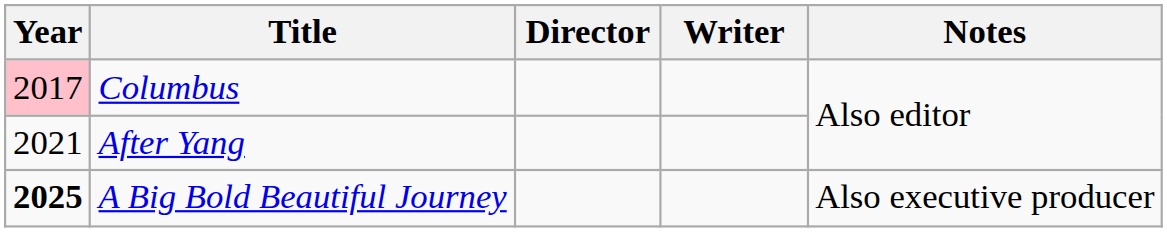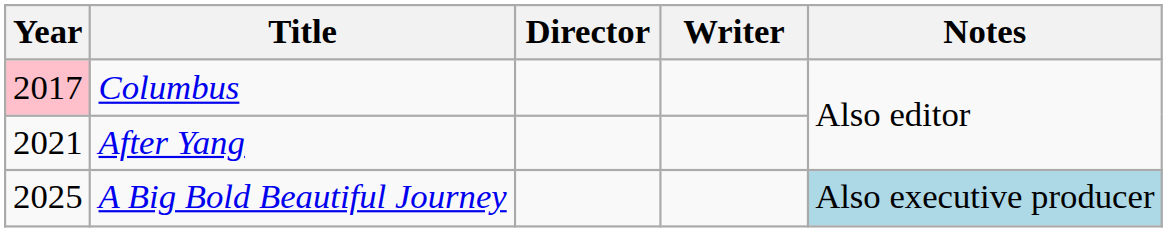(48, 197) bold -> (48, 197) normal
(985, 197) no background -> (985, 197) lightblue background
